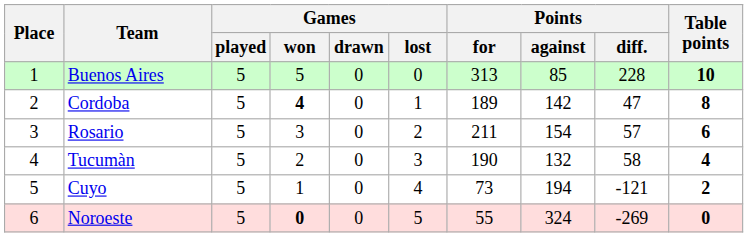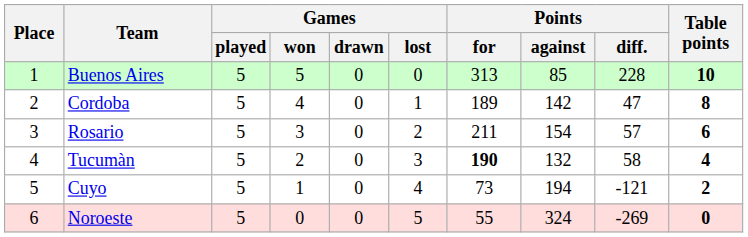(300, 103) bold -> (300, 103) normal
(484, 160) normal -> (484, 160) bold
(300, 217) bold -> (300, 217) normal
